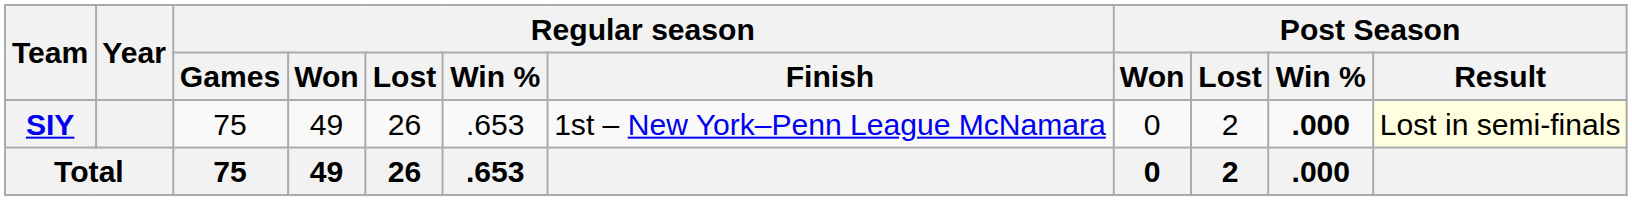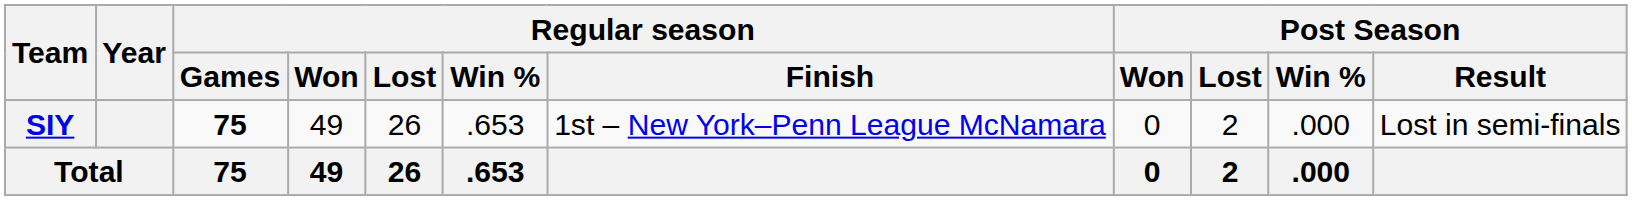(230, 124) normal -> (230, 124) bold
(1321, 124) bold -> (1321, 124) normal
(1500, 124) lightyellow background -> (1500, 124) no background
